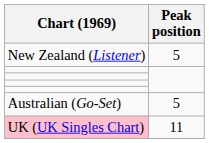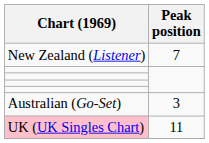(176, 54) 5 -> (176, 54) 7
(176, 104) 5 -> (176, 104) 3
